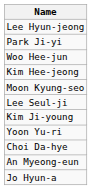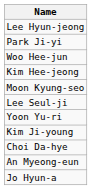(40, 117) Kim Ji-young -> (34, 117) Yoon Yu-ri
(34, 132) Yoon Yu-ri -> (40, 132) Kim Ji-young
